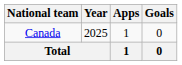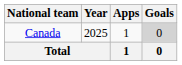(159, 32) no background -> (159, 32) lightgrey background
